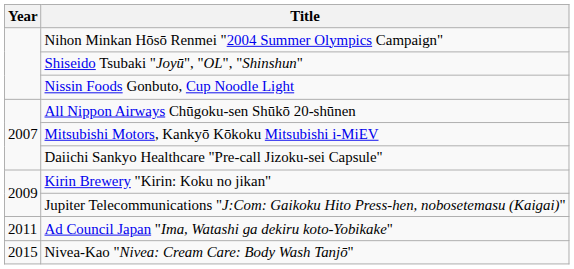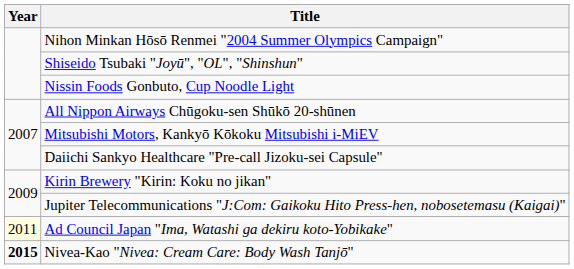(22, 228) no background -> (22, 228) lightyellow background
(23, 252) normal -> (23, 252) bold
